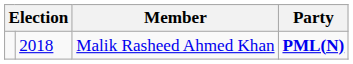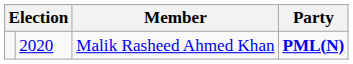(36, 45) 2018 -> (36, 45) 2020
